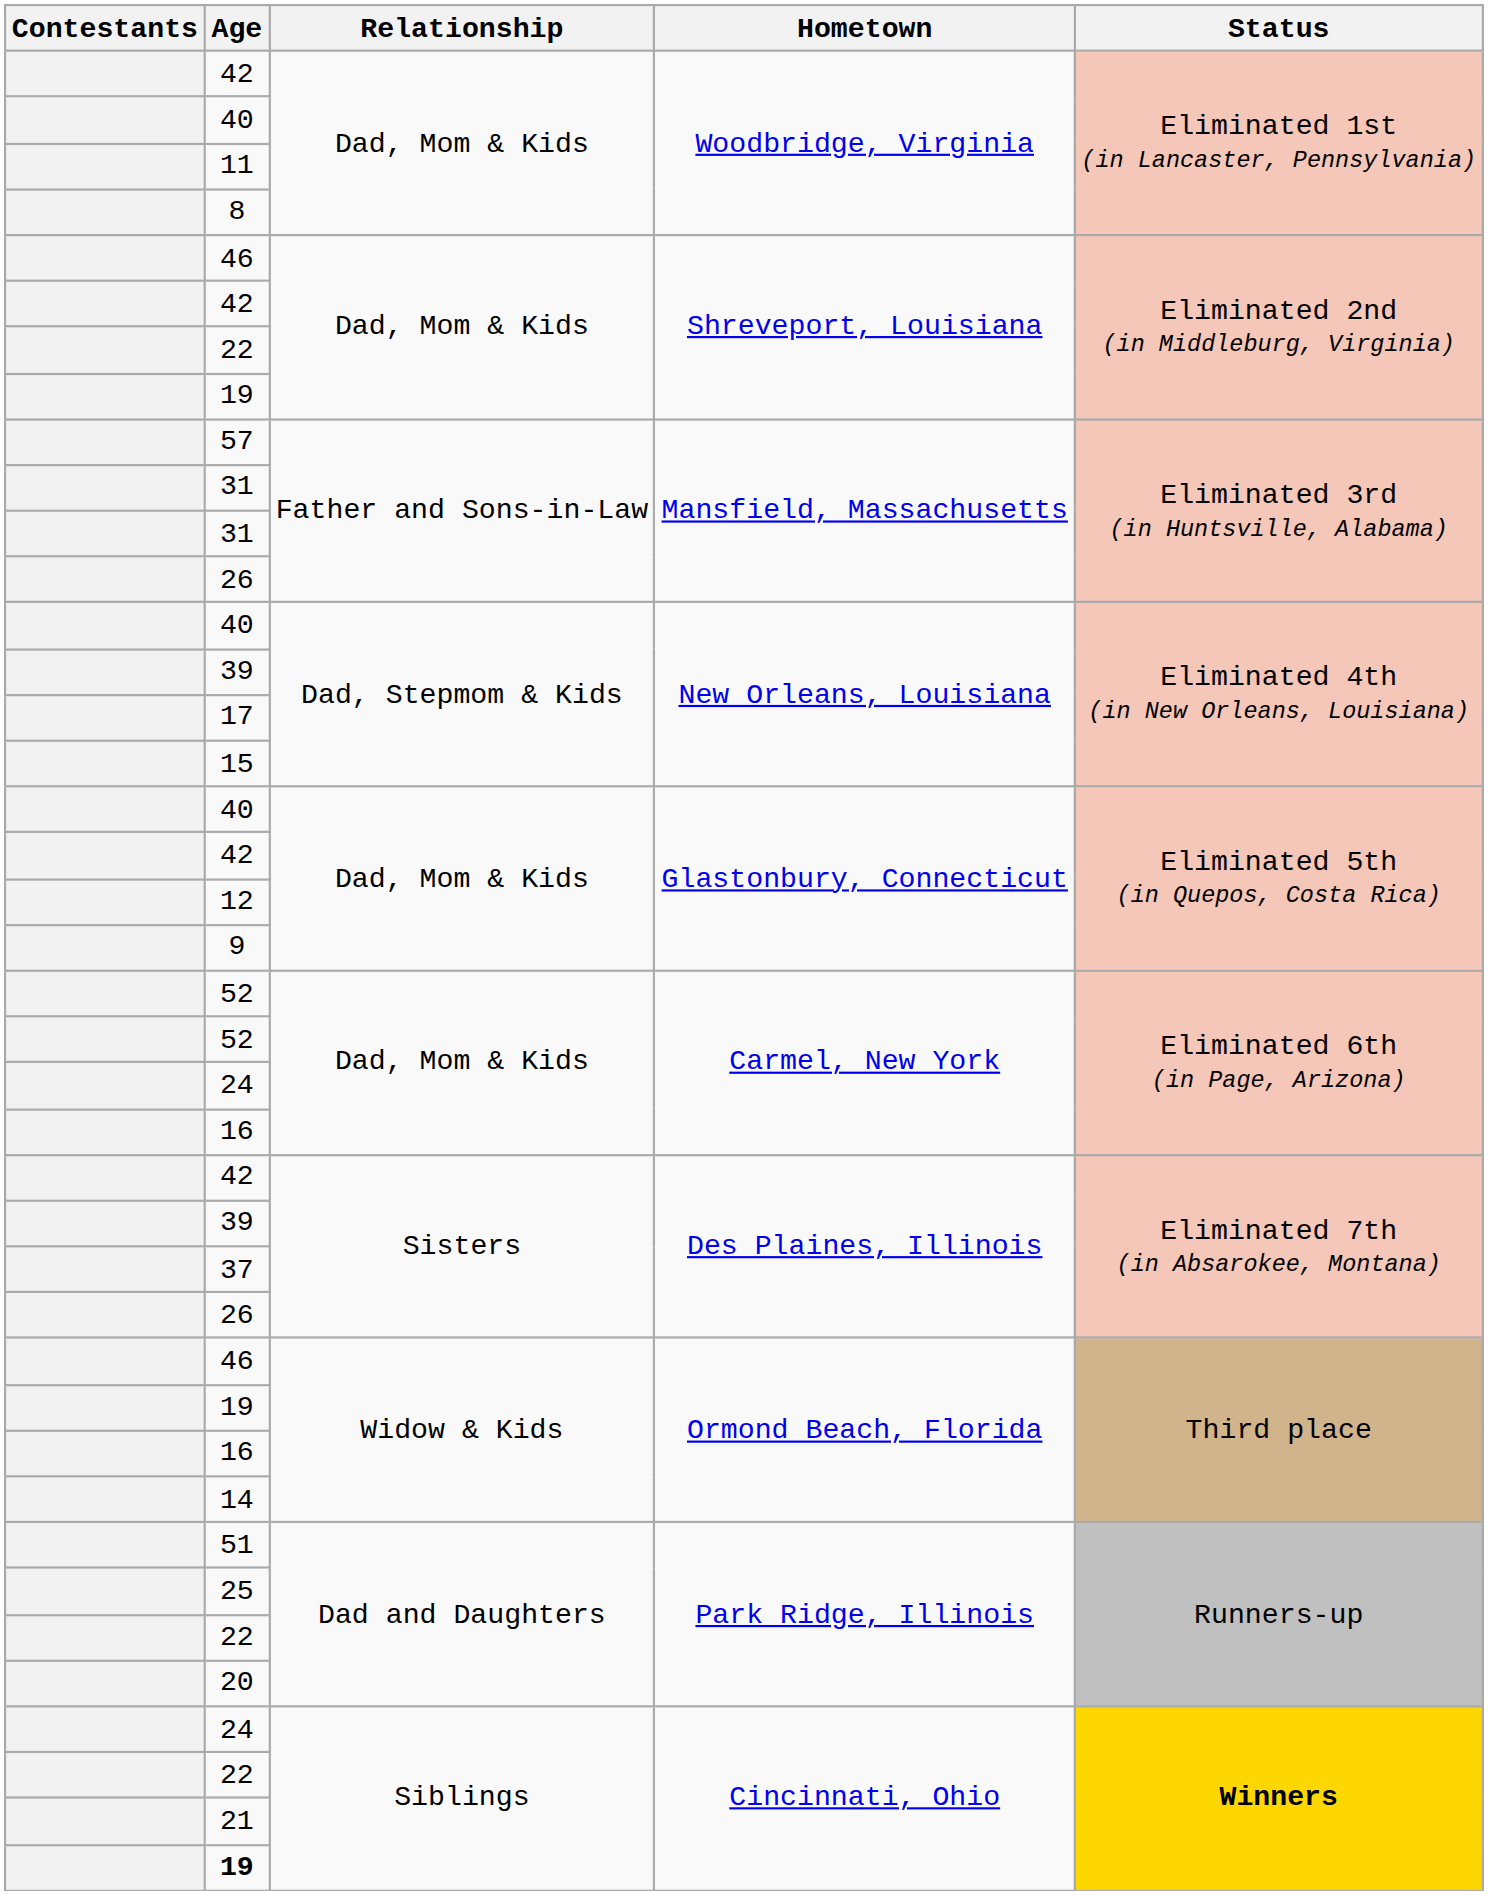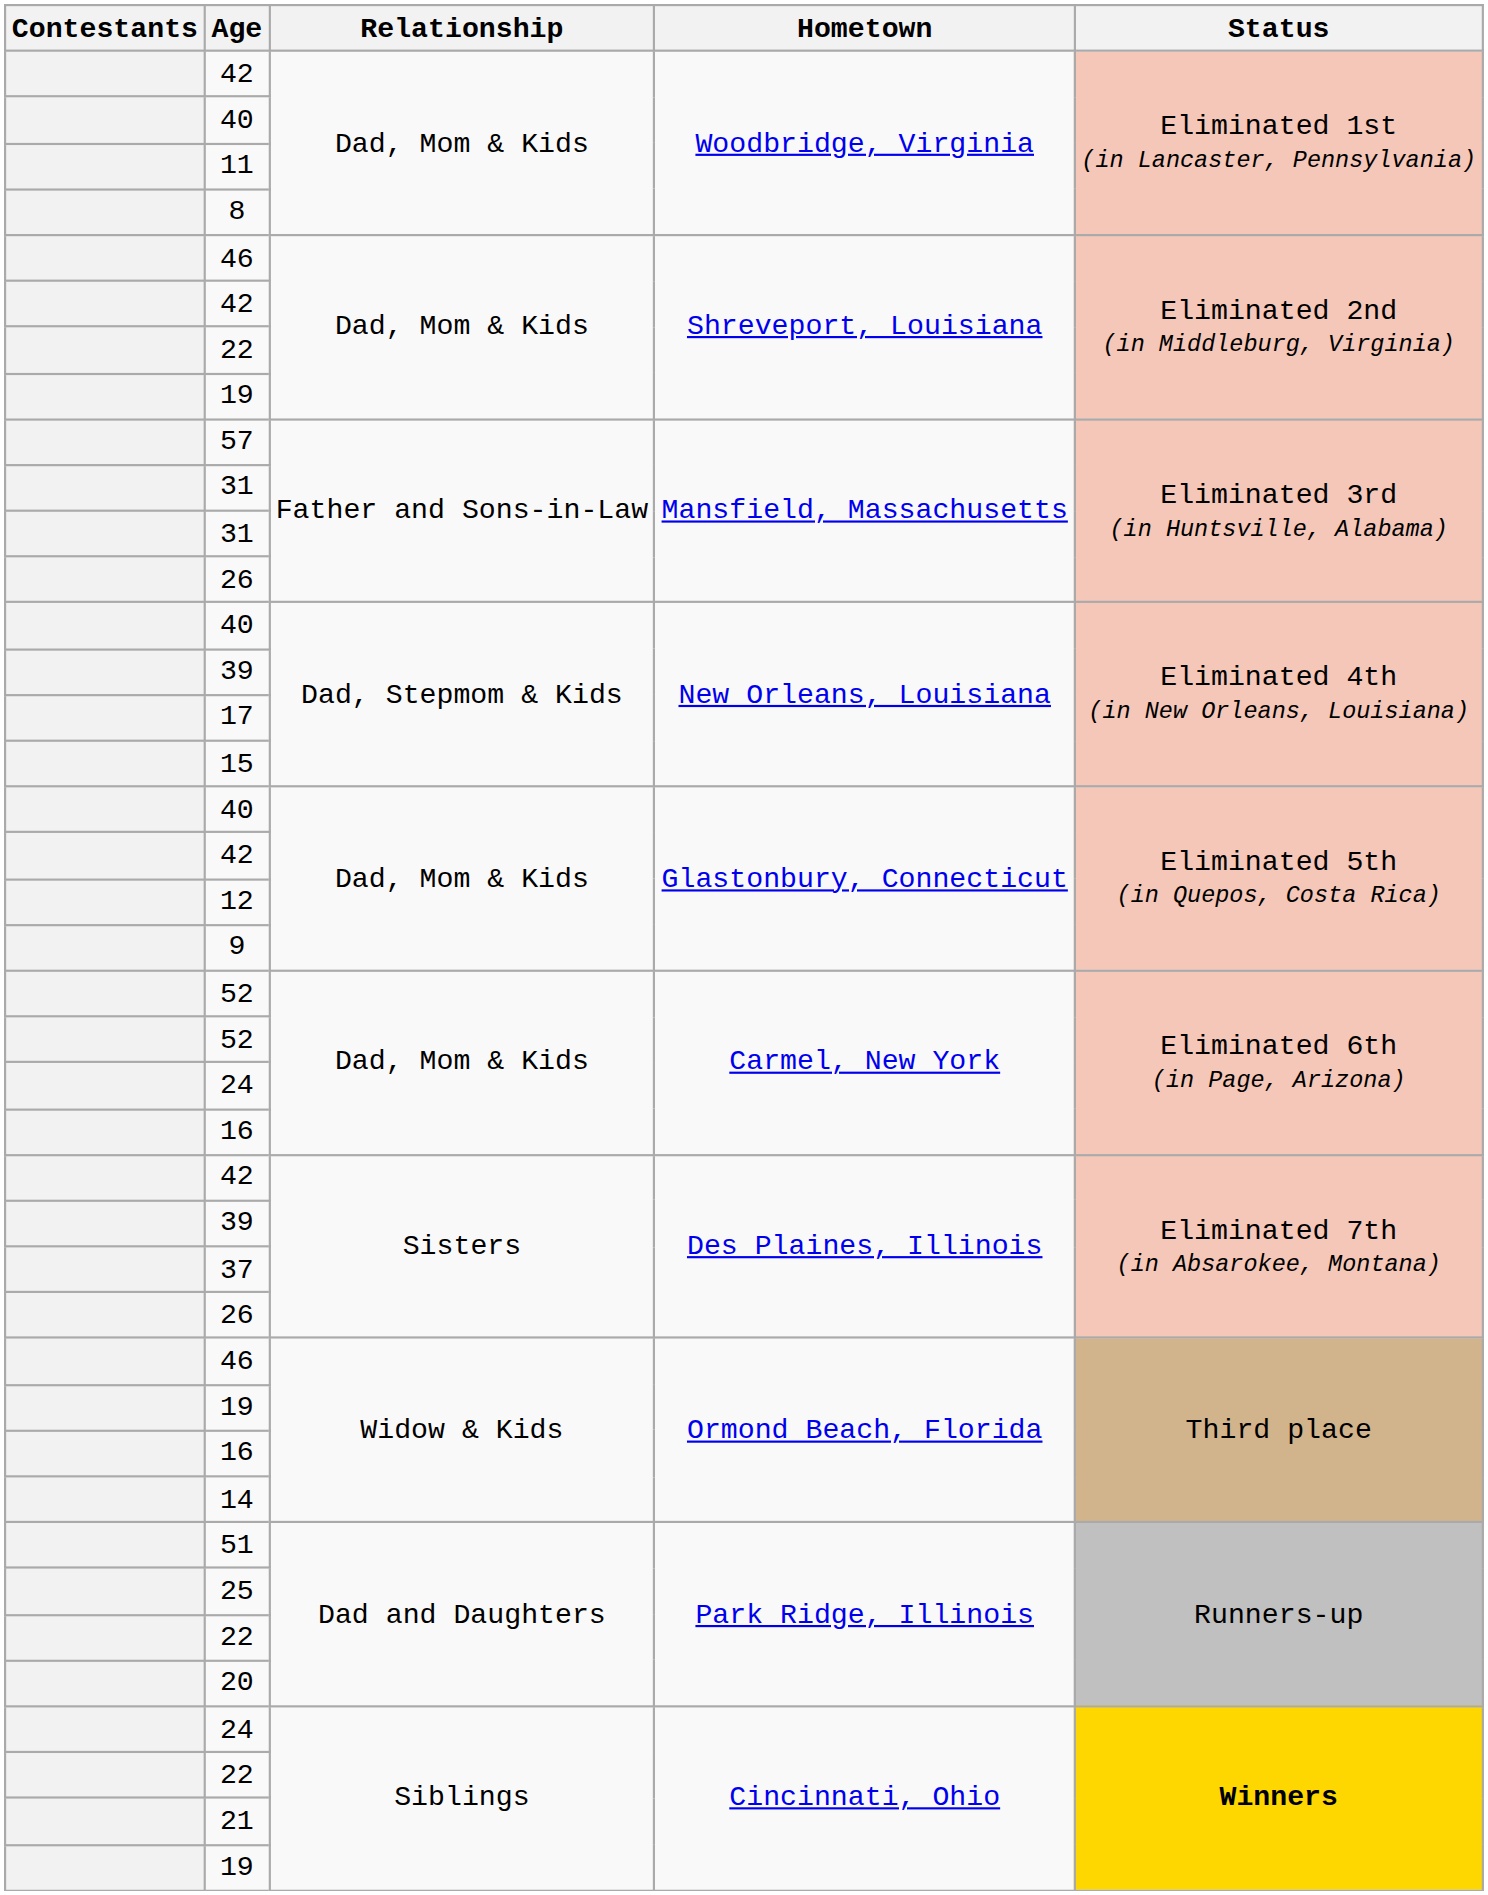(237, 1867) bold -> (237, 1867) normal
